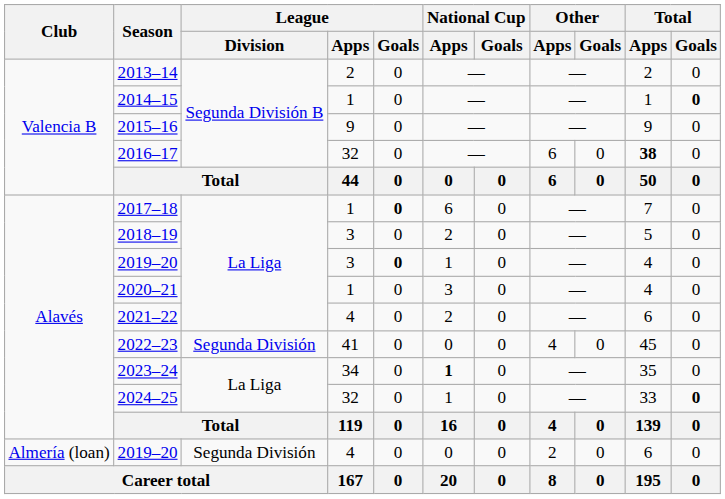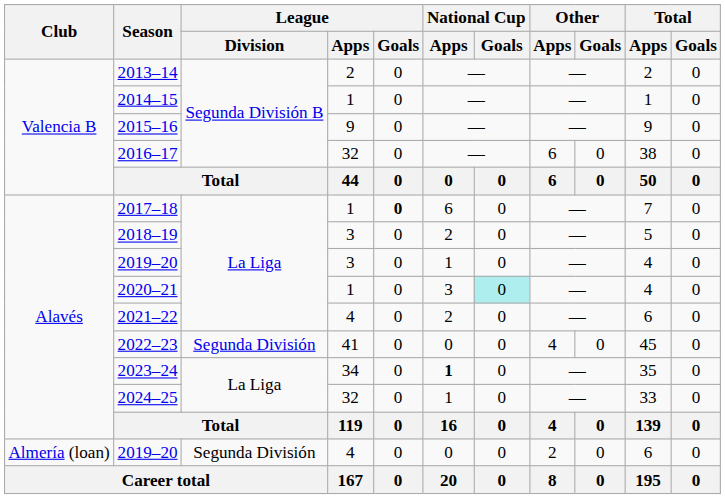(696, 99) bold -> (696, 99) normal
(648, 153) bold -> (648, 153) normal
(398, 262) bold -> (398, 262) normal
(502, 289) no background -> (502, 289) paleturquoise background
(696, 398) bold -> (696, 398) normal
